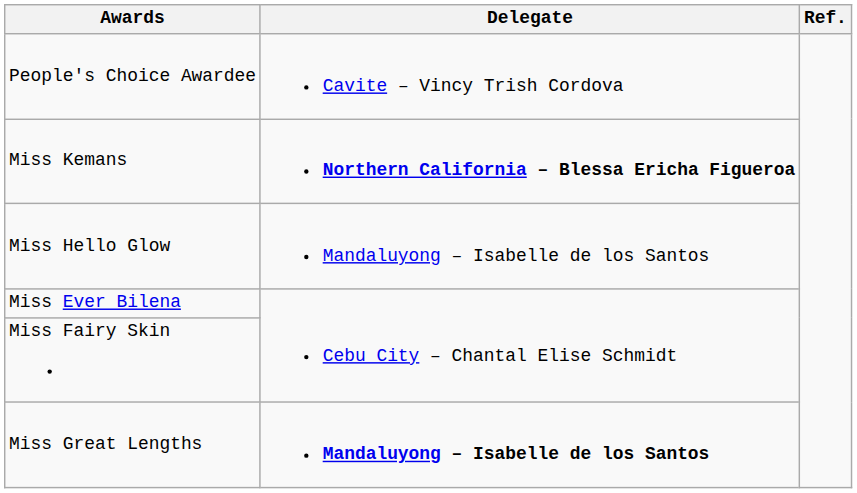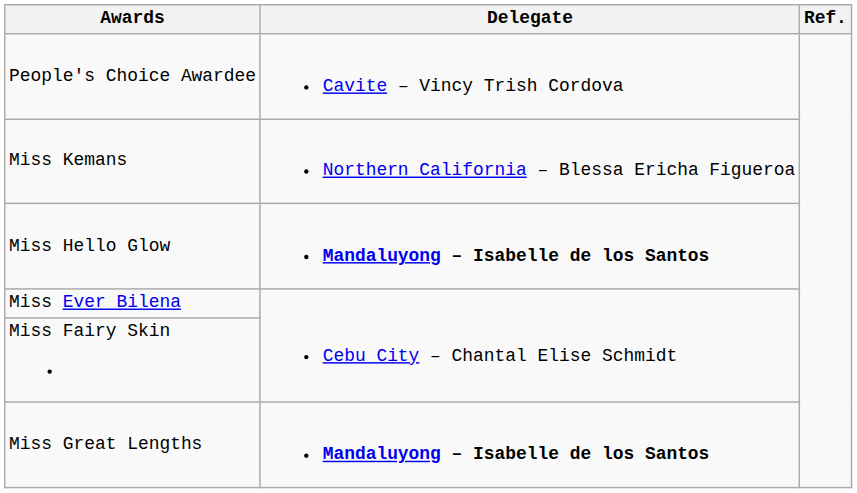(530, 172) bold -> (530, 172) normal
(530, 257) normal -> (530, 257) bold
